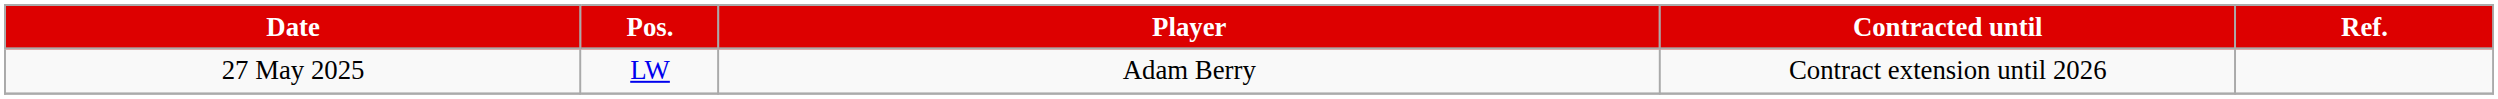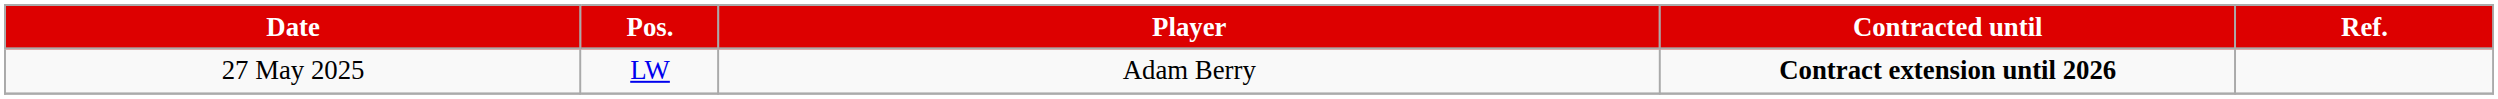(1948, 70) normal -> (1948, 70) bold
